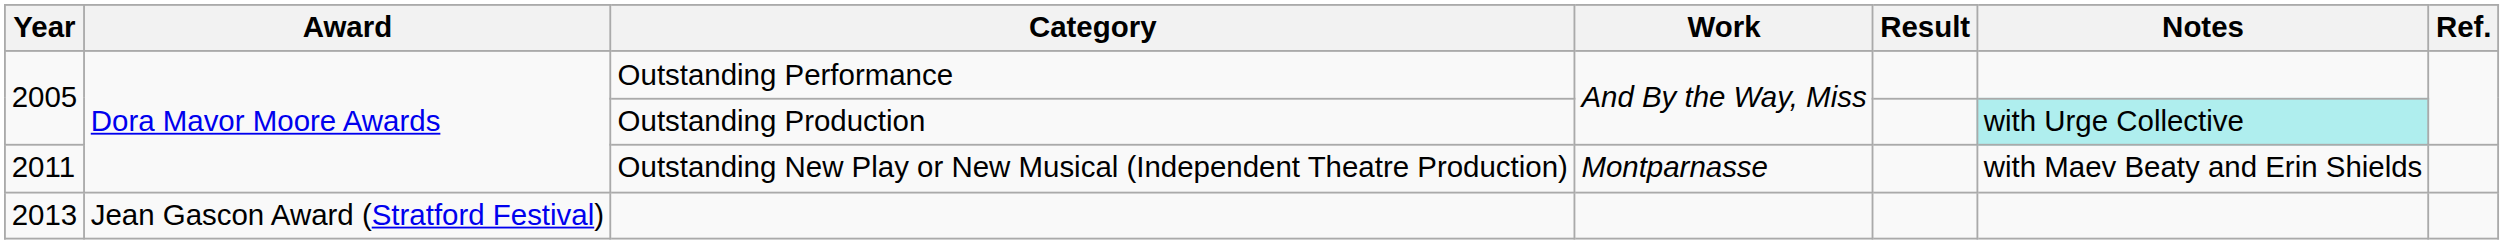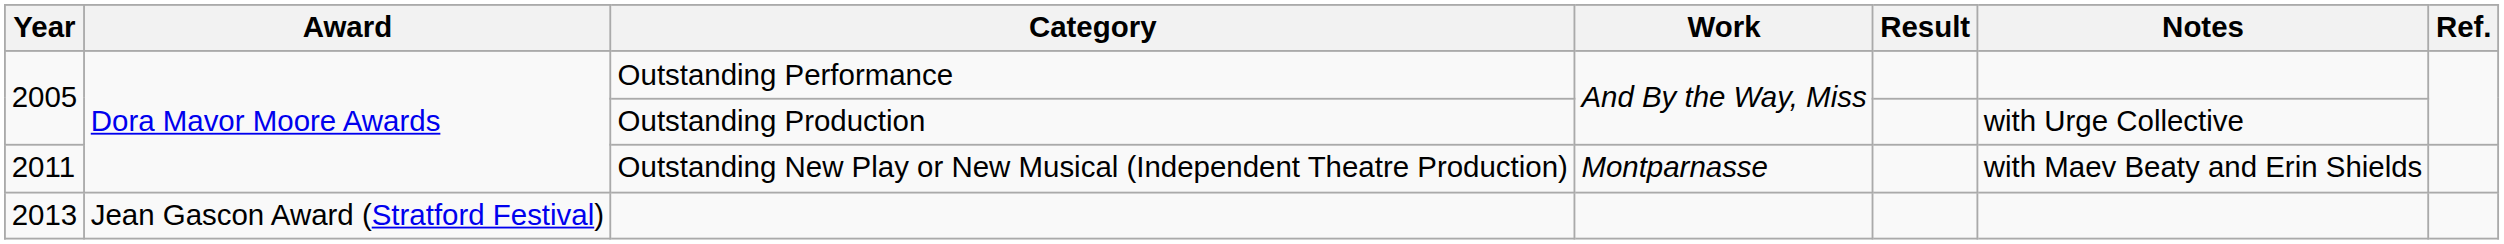(2114, 121) paleturquoise background -> (2114, 121) no background
